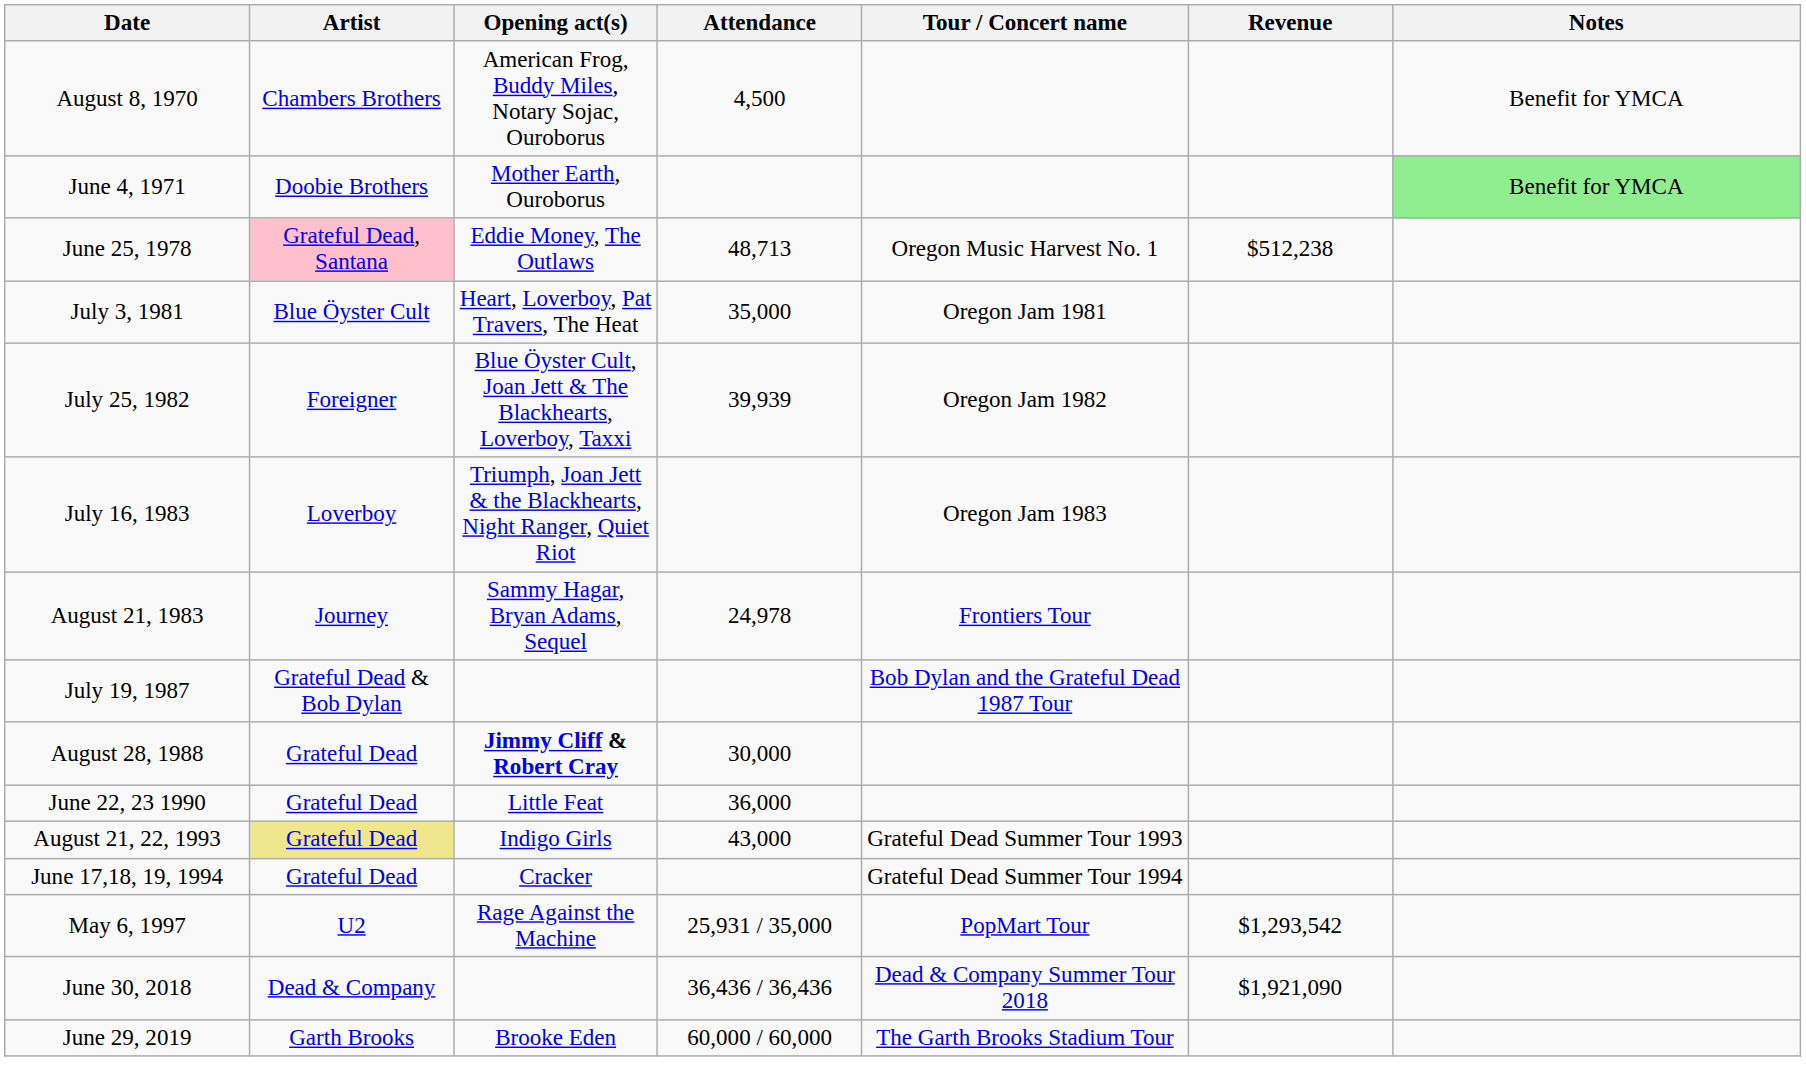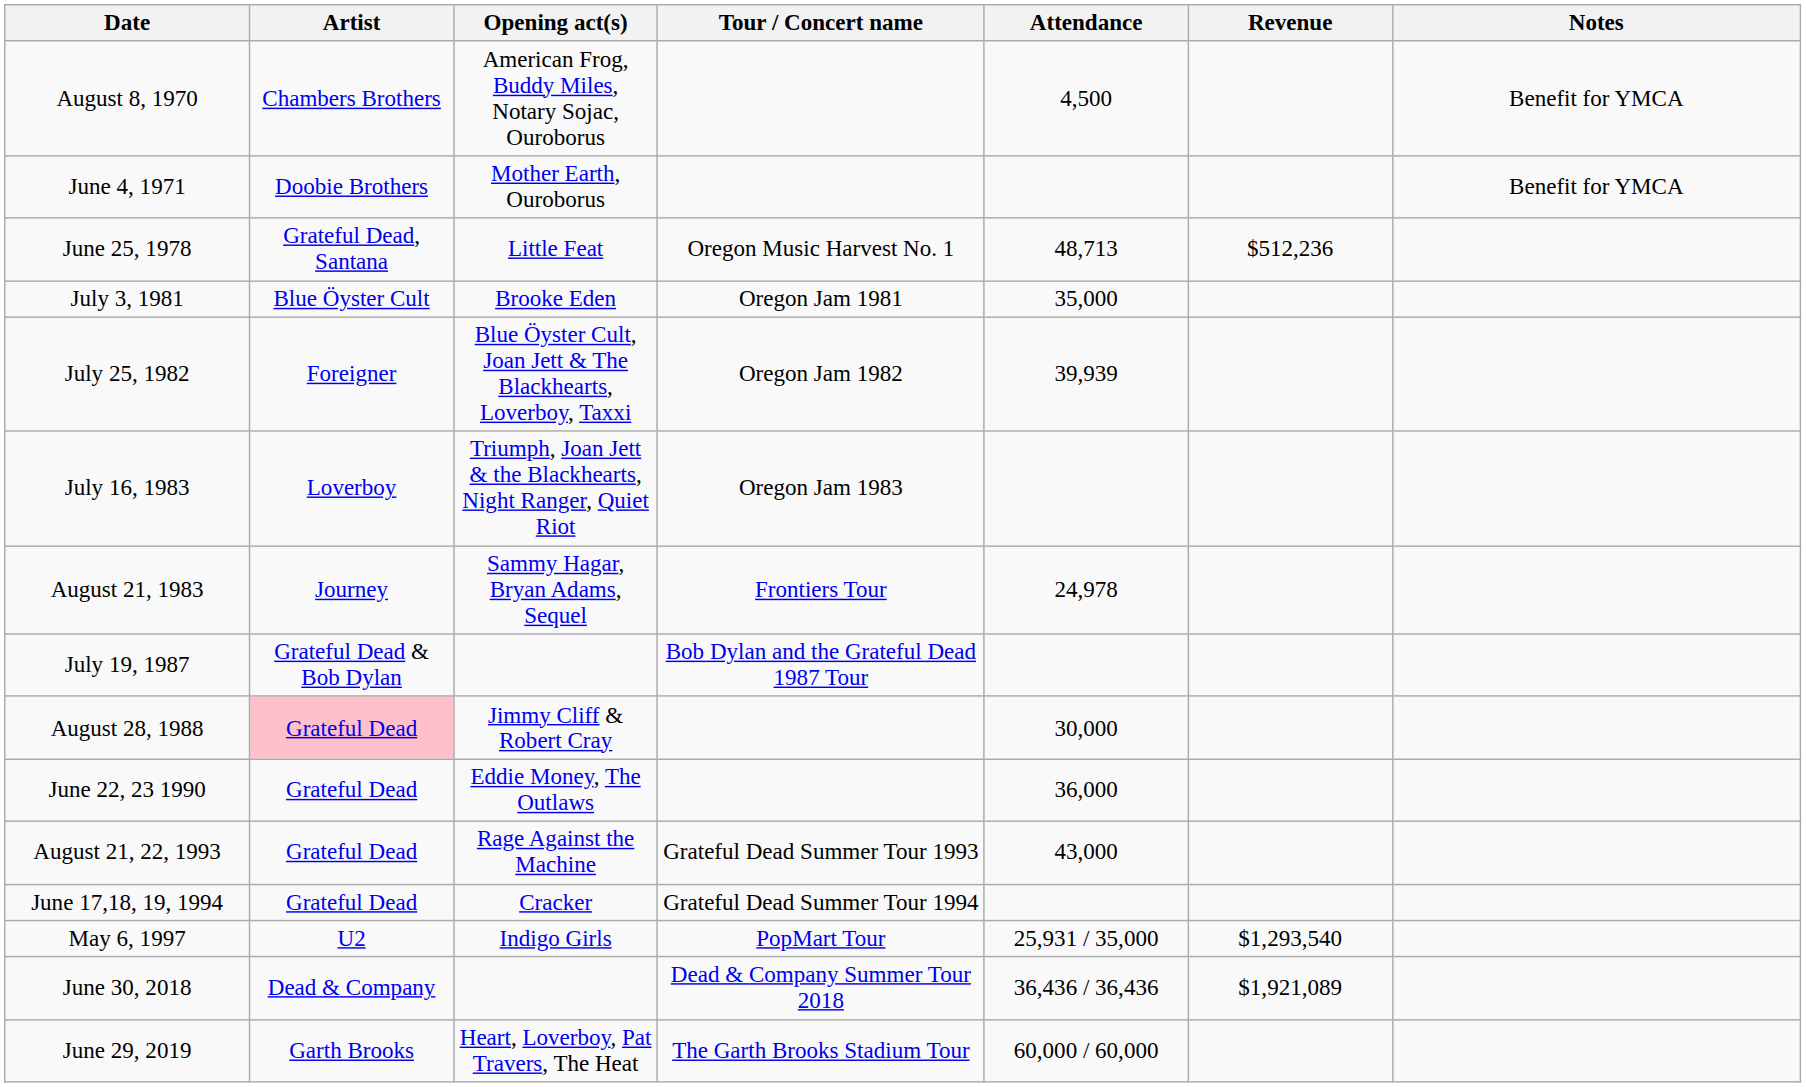columns swapped: (1025, 22) <-> (760, 22)
(1596, 186) lightgreen background -> (1596, 186) no background
(352, 249) pink background -> (352, 249) no background
(556, 249) Eddie Money, The Outlaws -> (556, 249) Little Feat
(1290, 249) $512,238 -> (1290, 249) $512,236
(556, 311) Heart, Loverboy, Pat Travers, The Heat -> (556, 298) Brooke Eden
(352, 753) no background -> (352, 727) pink background
(556, 753) bold -> (556, 727) normal
(556, 802) Little Feat -> (556, 789) Eddie Money, The Outlaws
(352, 839) khaki background -> (352, 852) no background
(556, 839) Indigo Girls -> (556, 852) Rage Against the Machine
(556, 925) Rage Against the Machine -> (556, 938) Indigo Girls
(1290, 925) $1,293,542 -> (1290, 938) $1,293,540
(1290, 987) $1,921,090 -> (1290, 987) $1,921,089
(556, 1037) Brooke Eden -> (556, 1050) Heart, Loverboy, Pat Travers, The Heat
